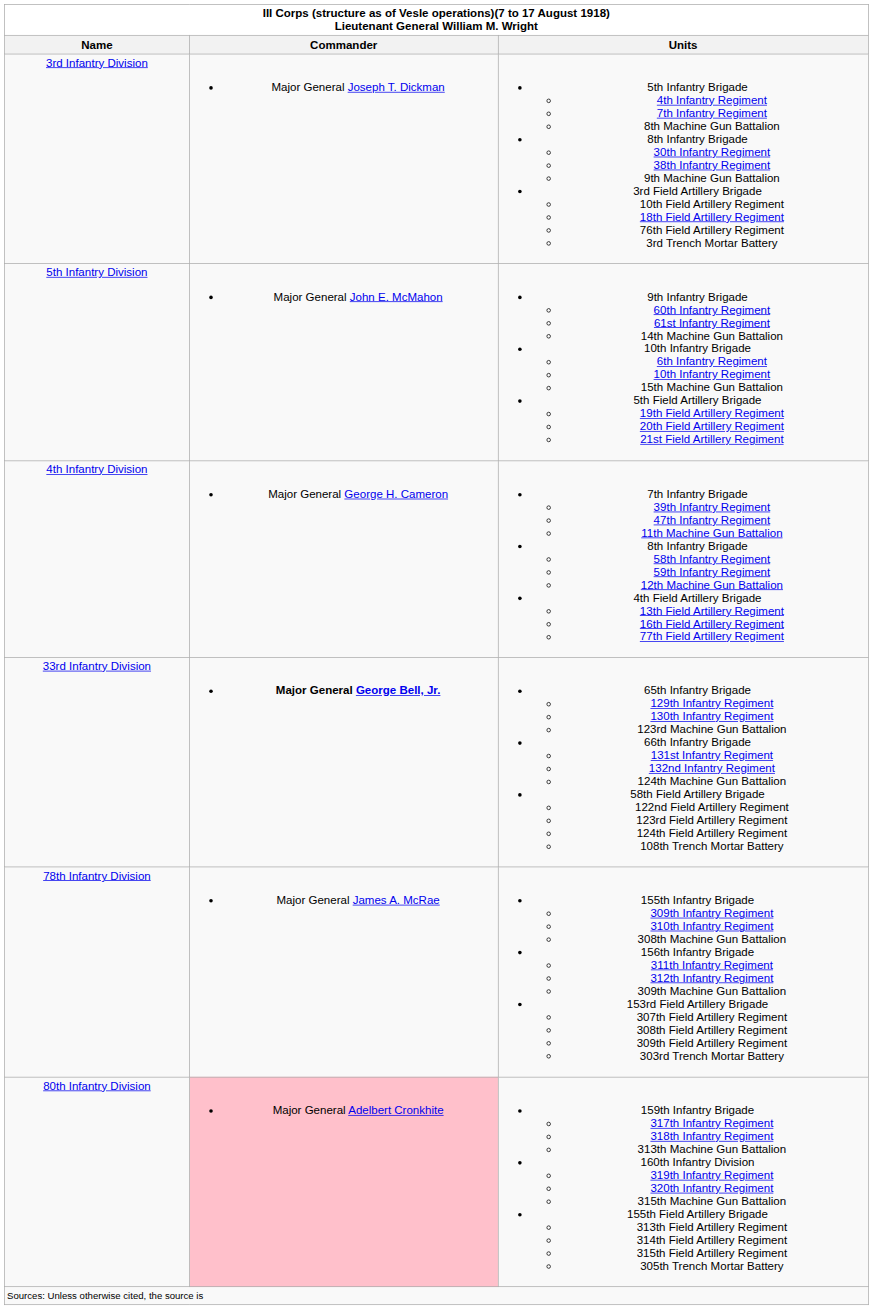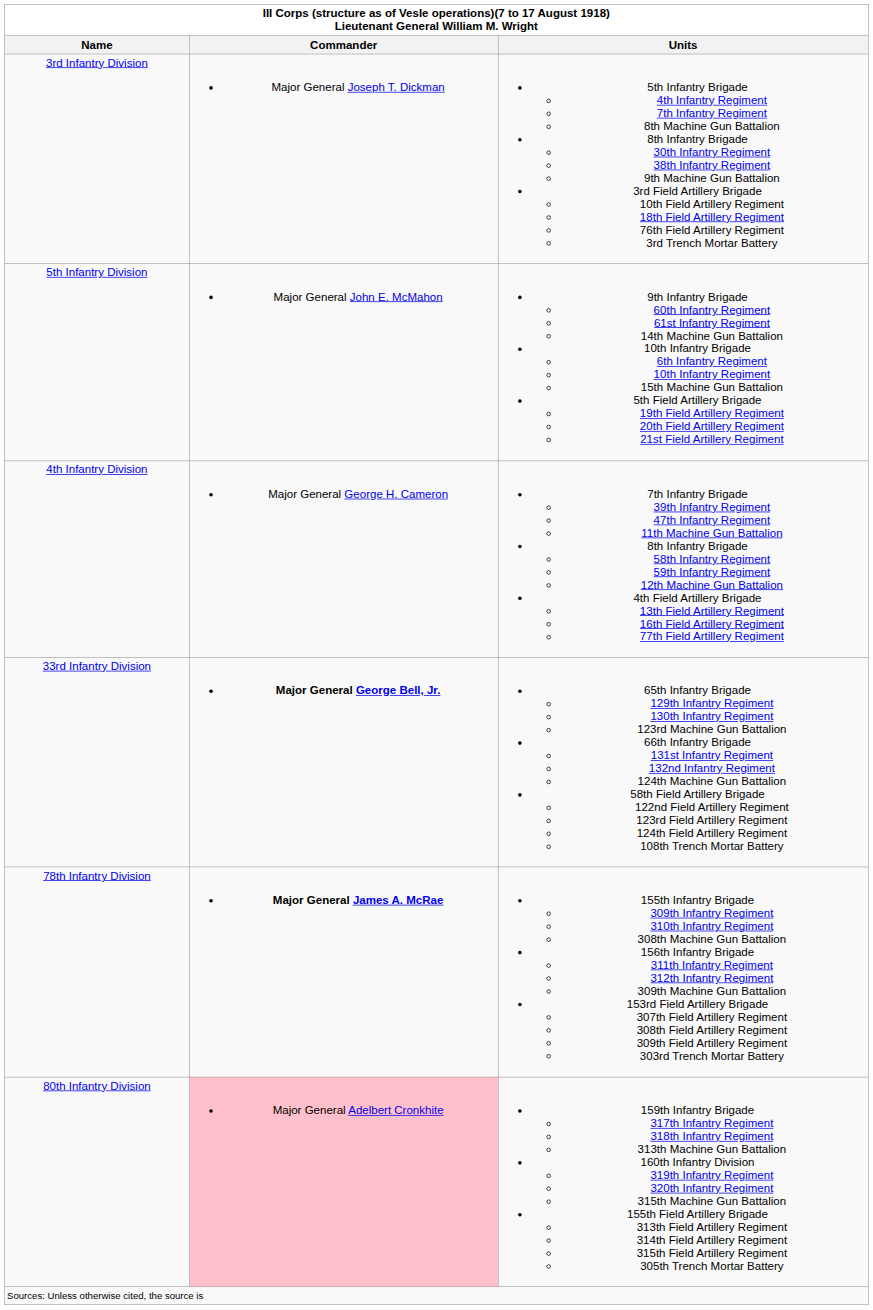(344, 901) normal -> (344, 901) bold
